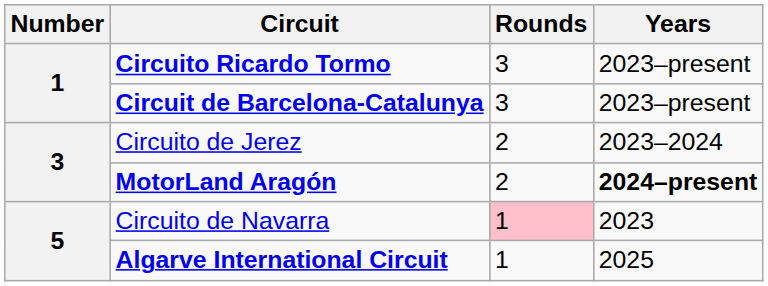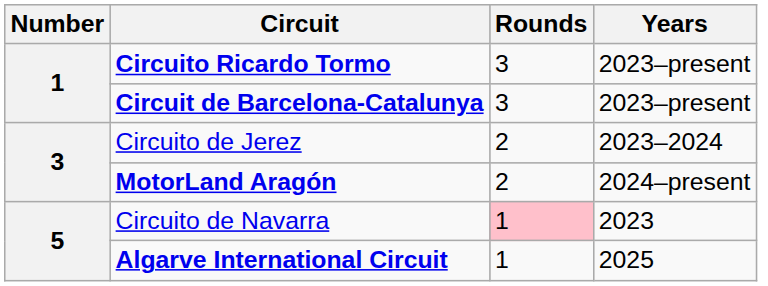(678, 181) bold -> (675, 181) normal
